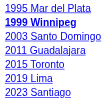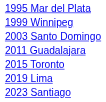(41, 22) bold -> (39, 22) normal
